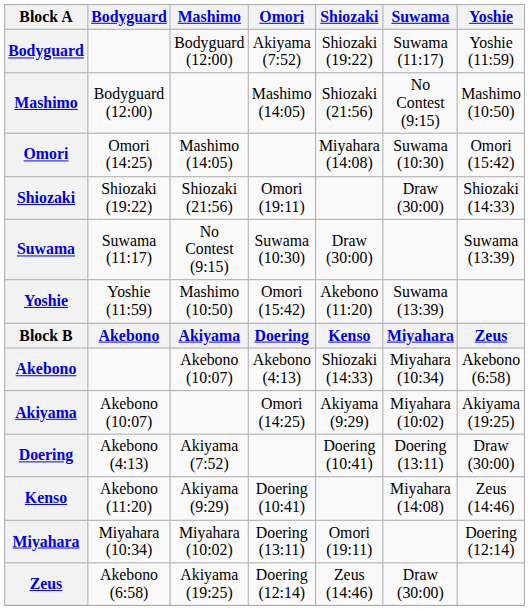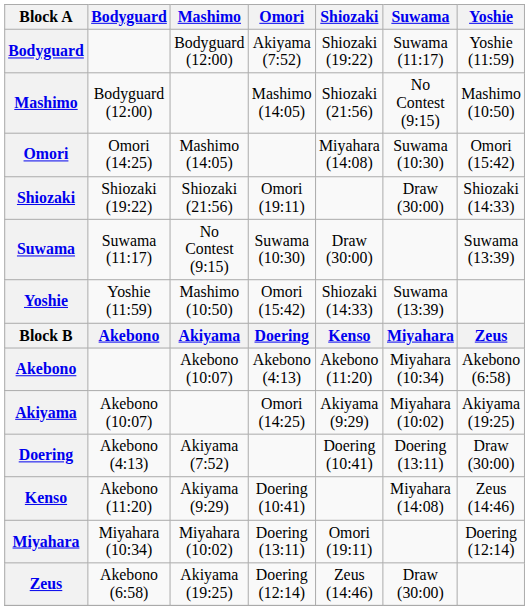(349, 301) Akebono (11:20) -> (349, 301) Shiozaki (14:33)
(349, 369) Shiozaki (14:33) -> (349, 369) Akebono (11:20)
